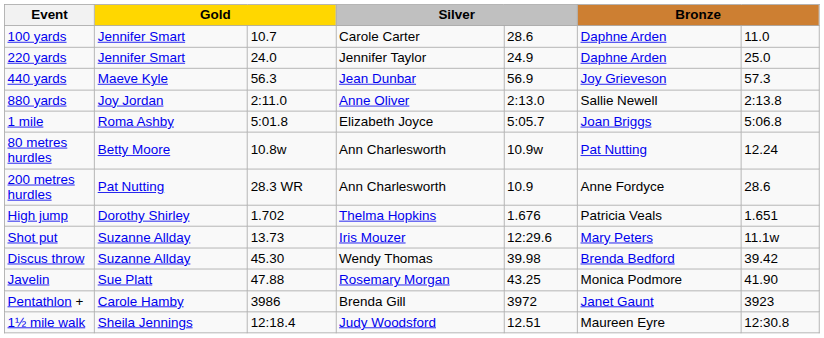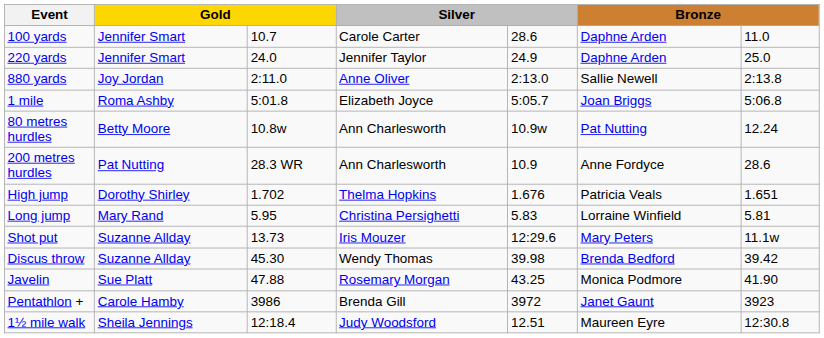- row: (37, 79)
+ row: (39, 215)
